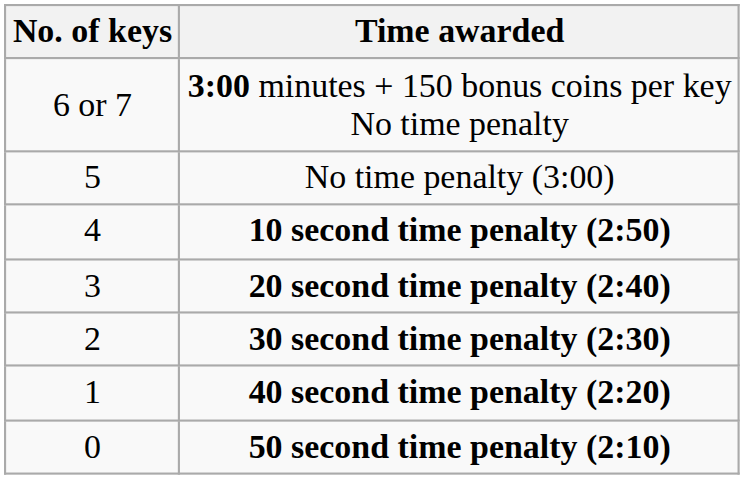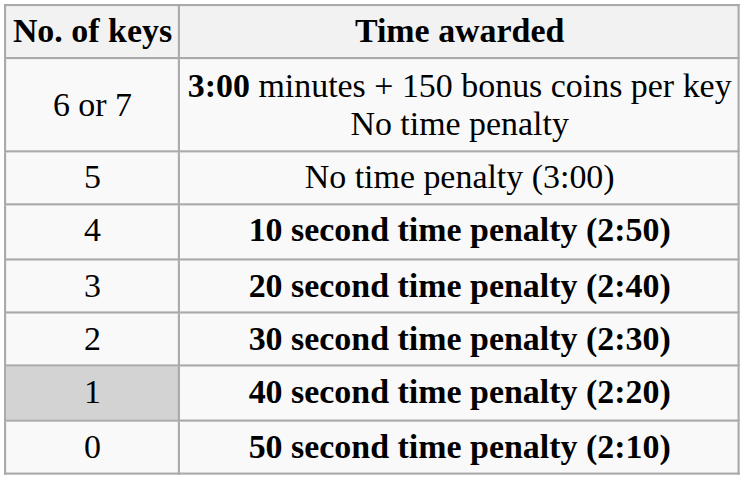(92, 392) no background -> (92, 392) lightgrey background
